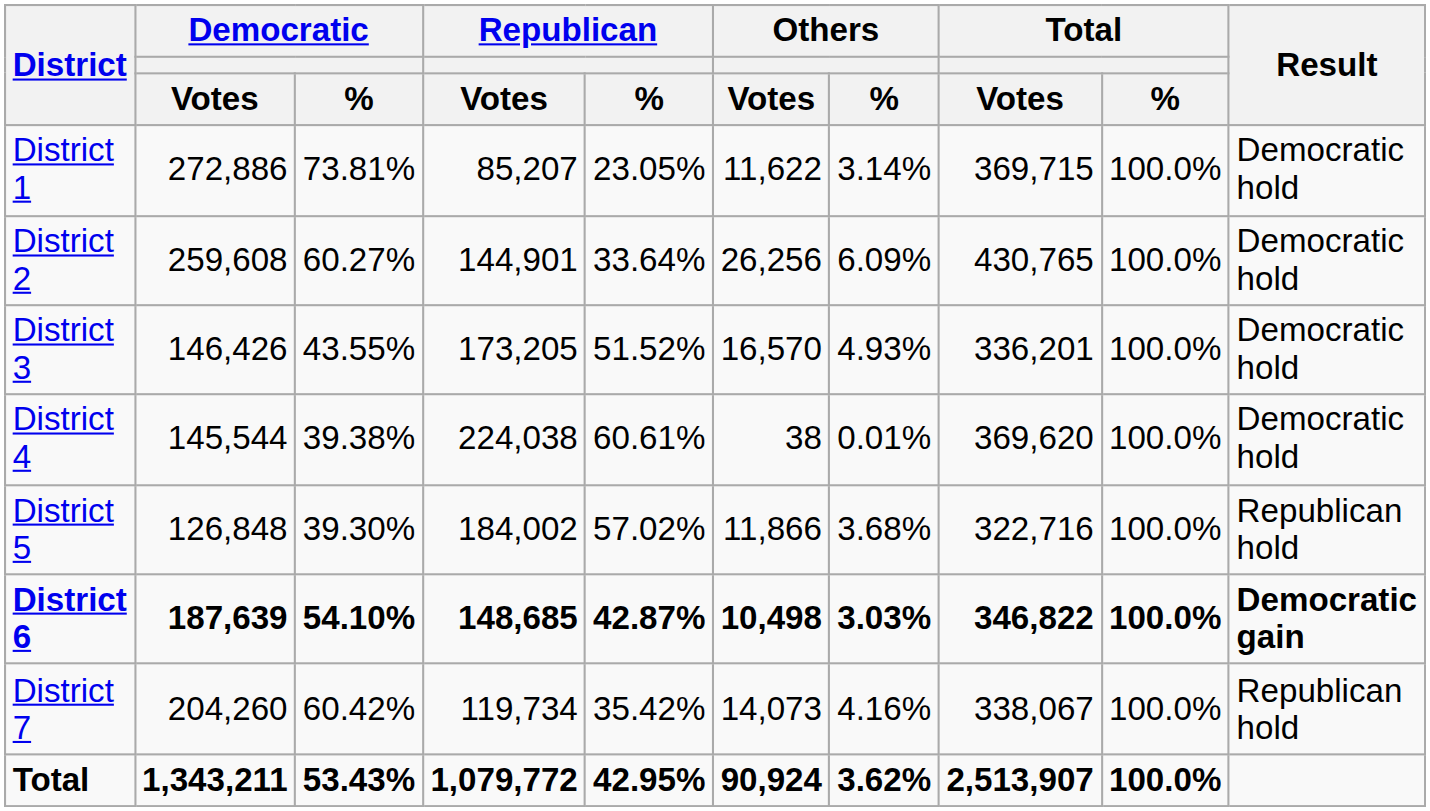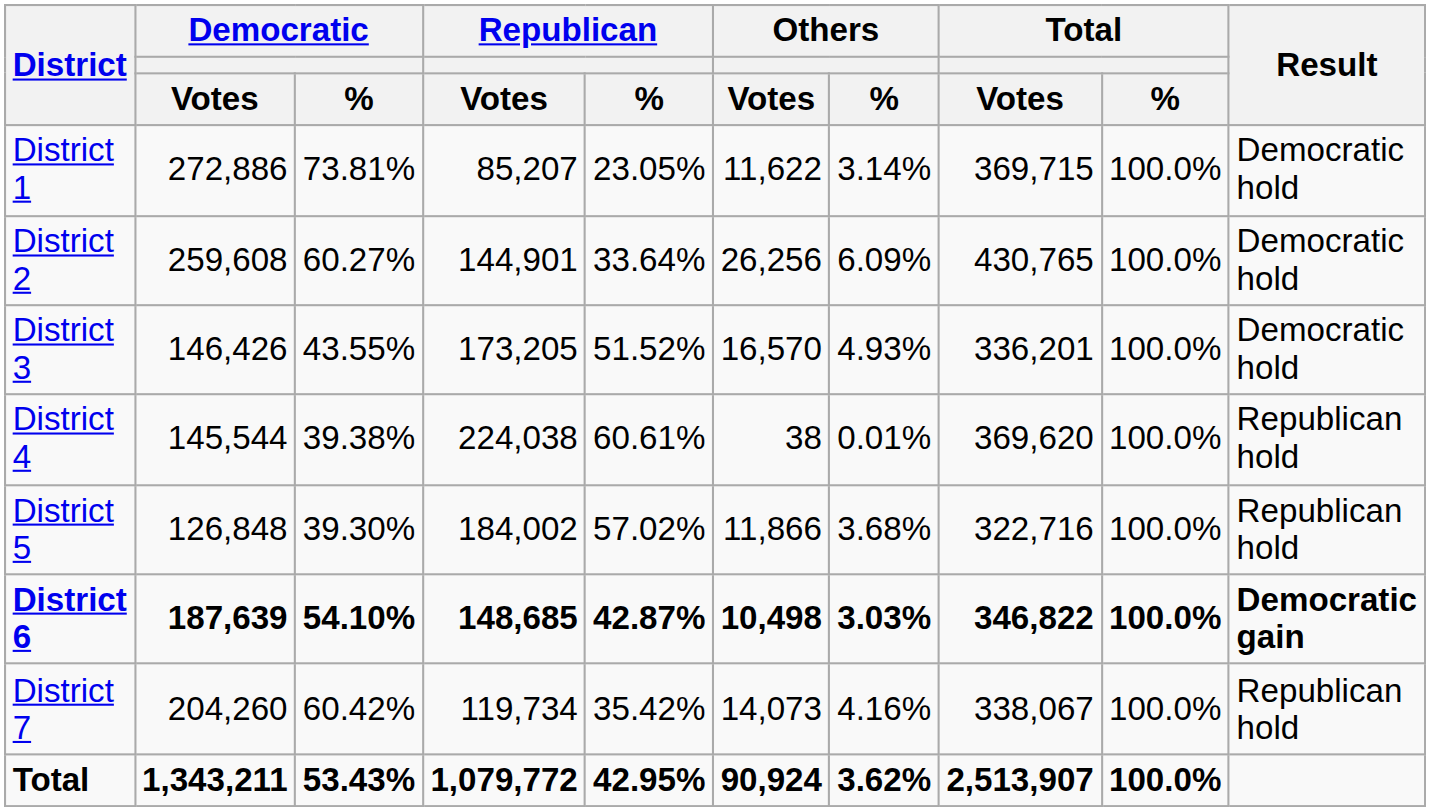(1320, 439) Democratic hold -> (1319, 439) Republican hold
